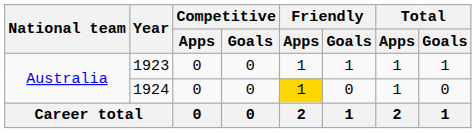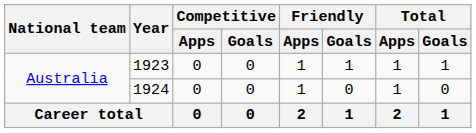(301, 91) gold background -> (301, 91) no background
